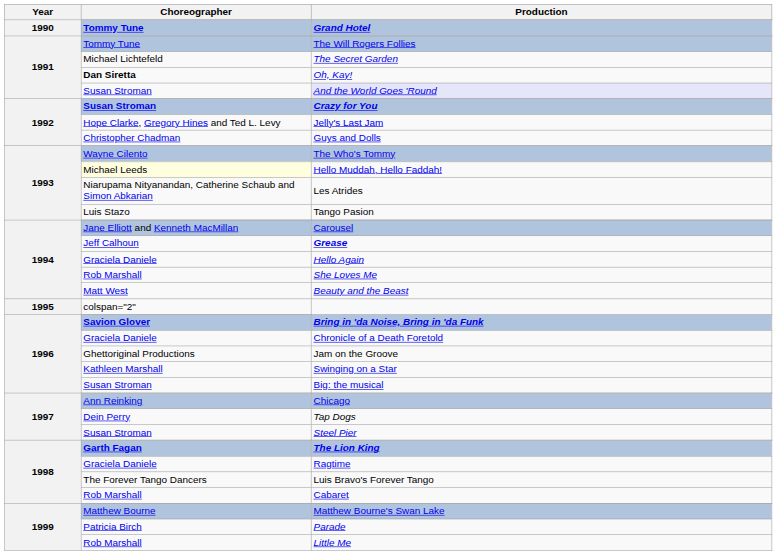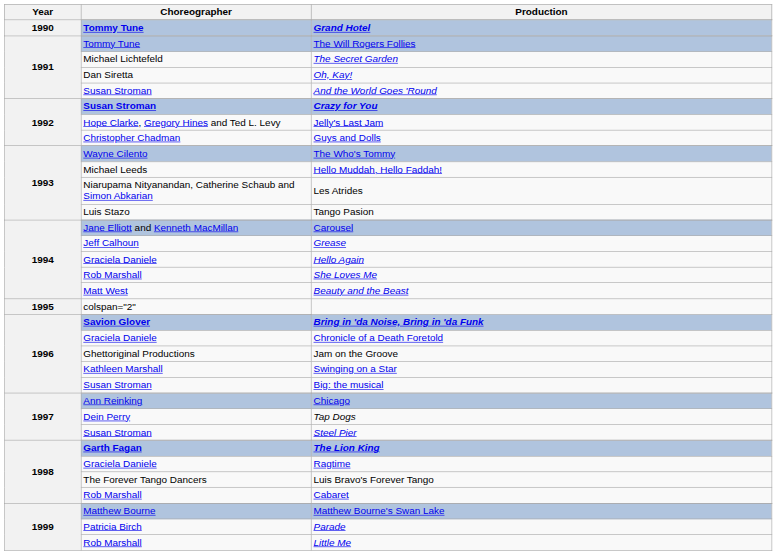(110, 75) bold -> (108, 75) normal
(375, 91) lavender background -> (375, 91) no background
(115, 169) lightyellow background -> (115, 169) no background
(330, 243) bold -> (330, 243) normal
